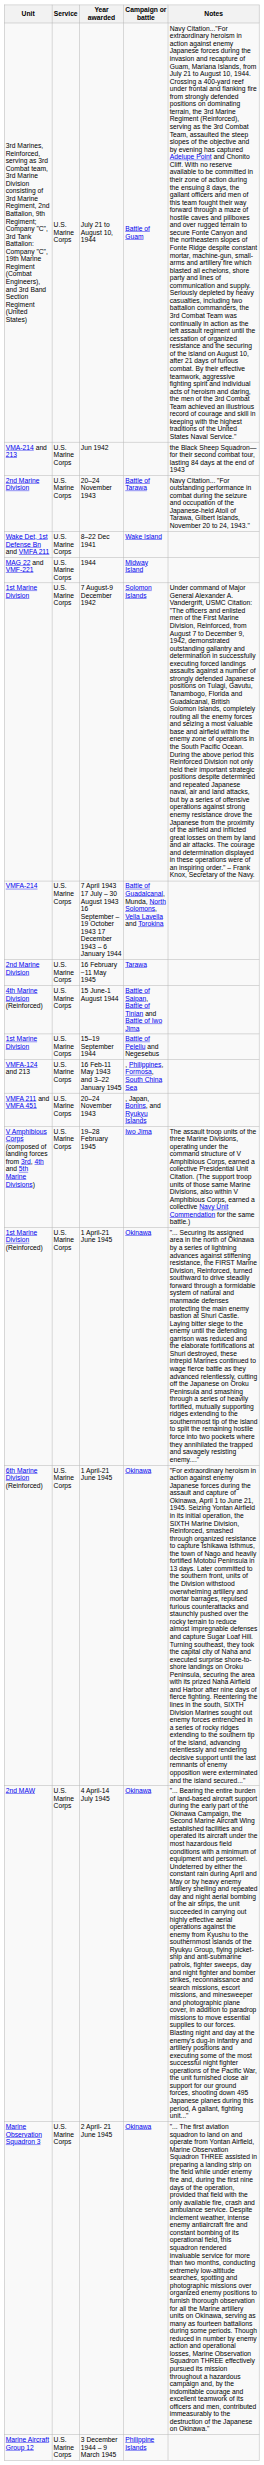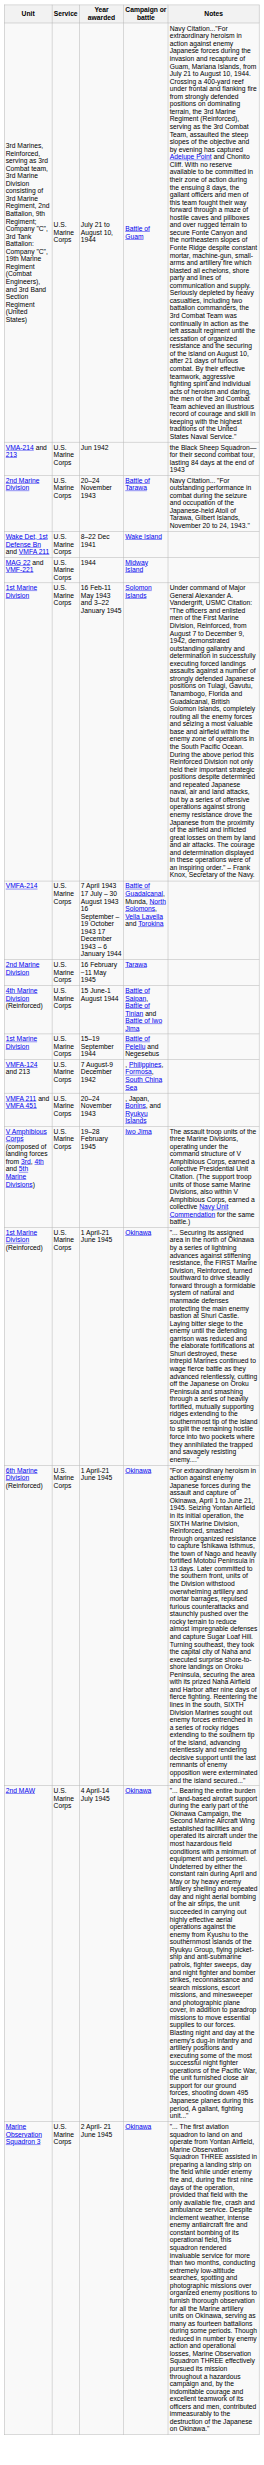(97, 596) 7 August-9 December 1942 -> (101, 599) 16 Feb-11 May 1943 and 3–22 January 1945
(101, 1076) 16 Feb-11 May 1943 and 3–22 January 1945 -> (97, 1072) 7 August-9 December 1942
- row: (27, 2443)
